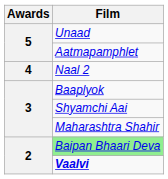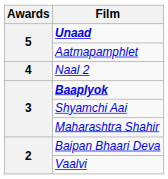(73, 33) normal -> (73, 33) bold
(79, 89) normal -> (81, 89) bold
(108, 146) lightgreen background -> (108, 146) no background
(72, 164) bold -> (71, 164) normal
